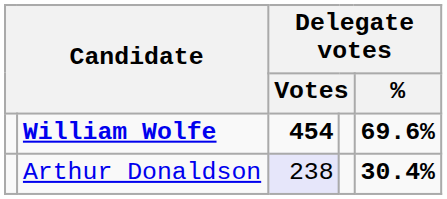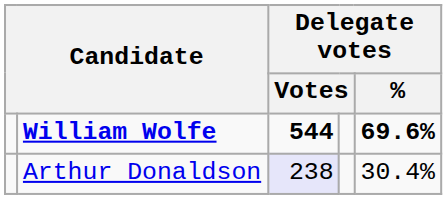(311, 134) 454 -> (311, 134) 544
(398, 174) bold -> (398, 174) normal
